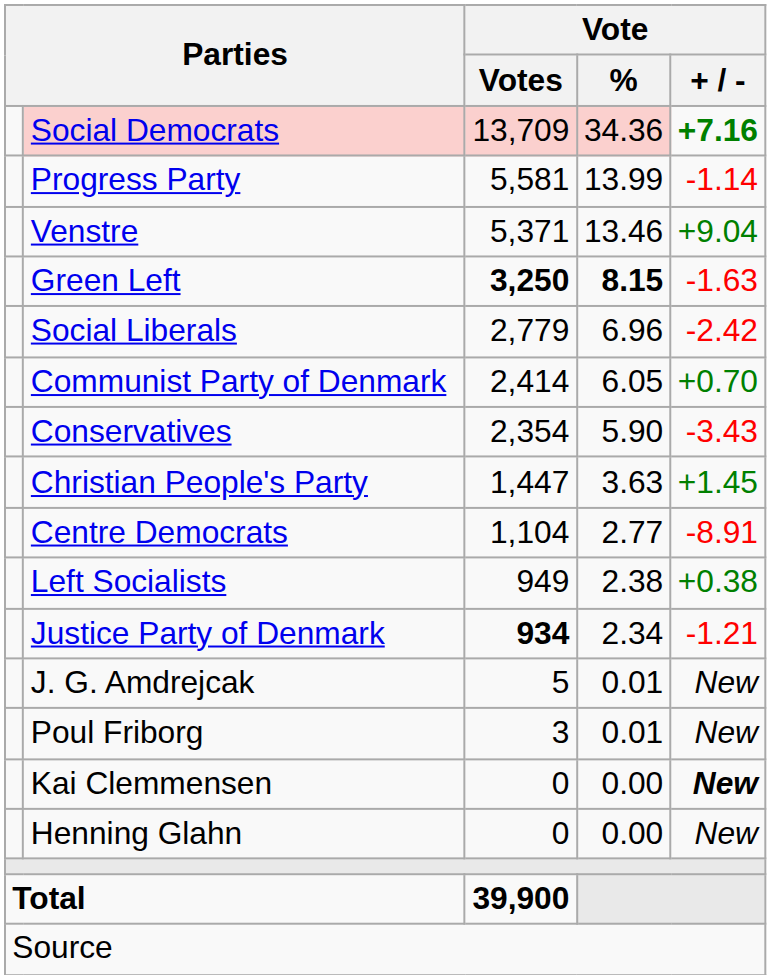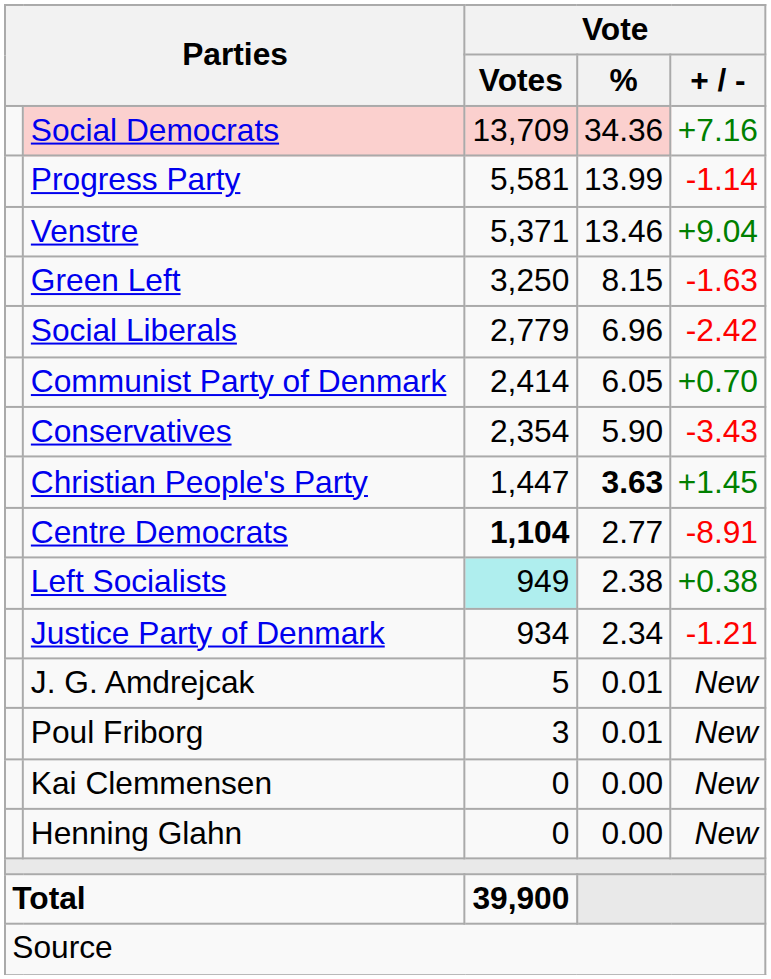(718, 130) bold -> (718, 130) normal
(530, 280) bold -> (530, 280) normal
(632, 280) bold -> (632, 280) normal
(632, 481) normal -> (632, 481) bold
(530, 532) normal -> (530, 532) bold
(543, 582) no background -> (543, 582) paleturquoise background
(543, 632) bold -> (543, 632) normal
(725, 783) bold -> (726, 783) normal
